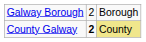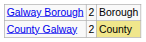(91, 29) bold -> (91, 29) normal
